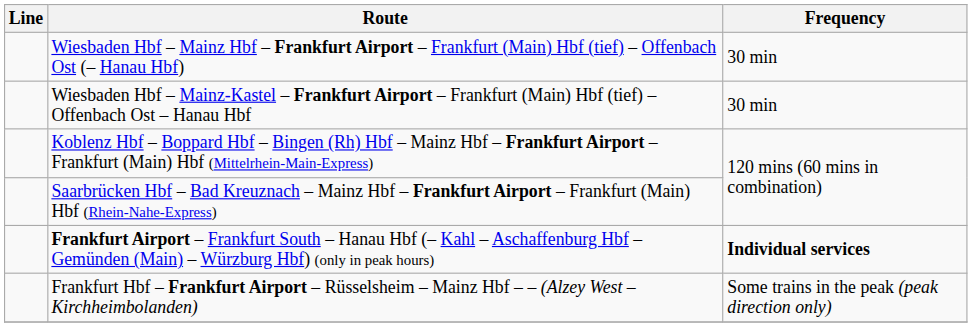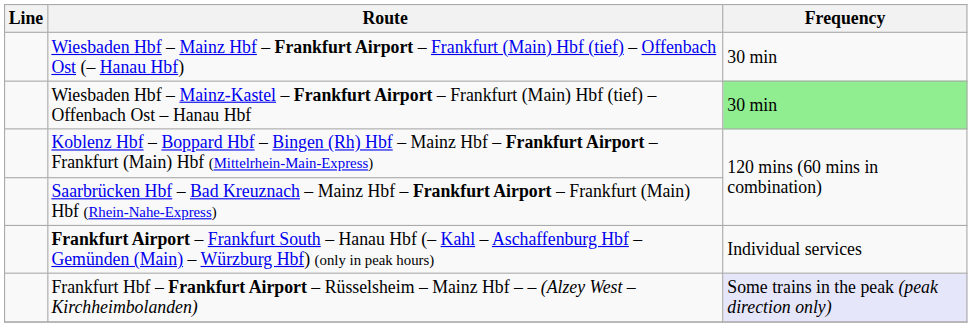(752, 104) no background -> (752, 104) lightgreen background
(799, 249) bold -> (795, 249) normal
(833, 297) no background -> (833, 297) lavender background
